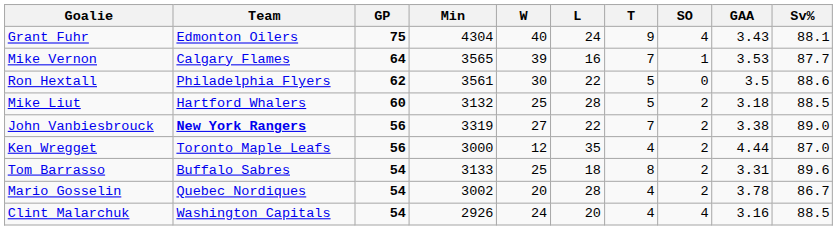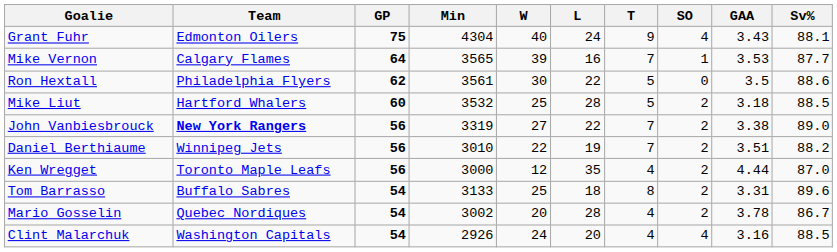(477, 104) 3132 -> (477, 104) 3532
+ row: (77, 148)
